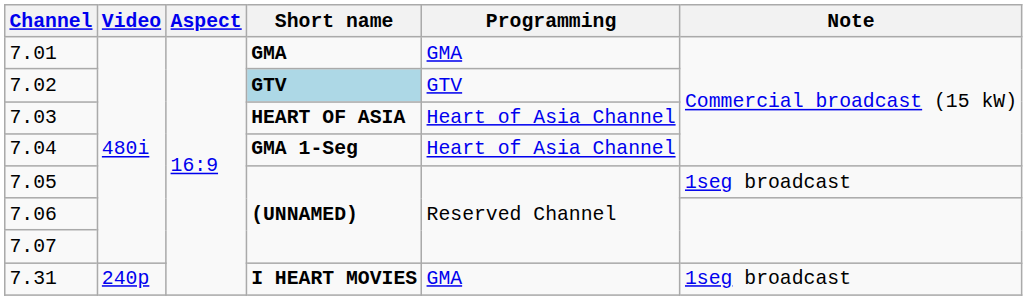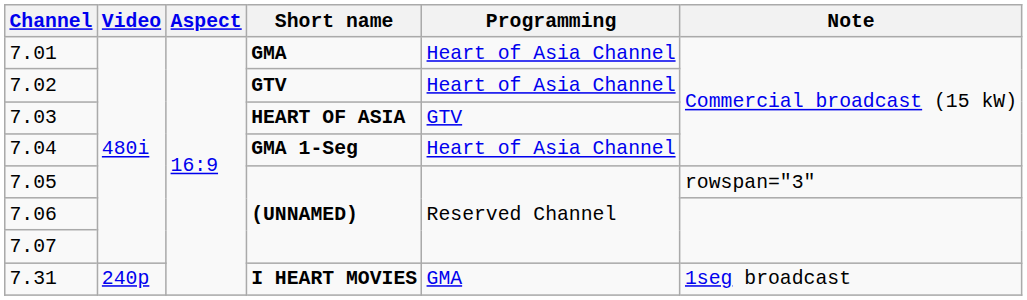(444, 53) GMA -> (551, 53) Heart of Asia Channel
(269, 85) lightblue background -> (269, 85) no background
(444, 85) GTV -> (551, 85) Heart of Asia Channel
(551, 117) Heart of Asia Channel -> (444, 117) GTV
(768, 182) 1seg broadcast -> (750, 182) rowspan="3"
